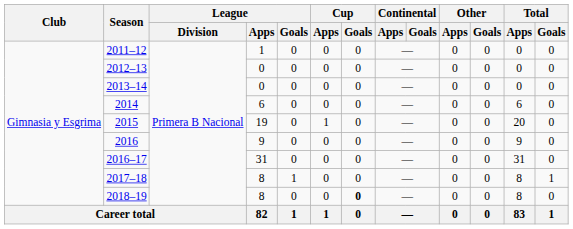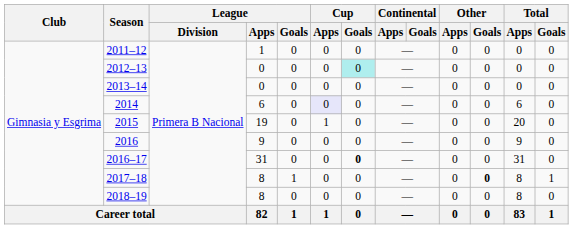(358, 68) no background -> (358, 68) paleturquoise background
(326, 104) no background -> (326, 104) lavender background
(358, 159) normal -> (358, 159) bold
(487, 178) normal -> (487, 178) bold
(358, 196) bold -> (358, 196) normal
